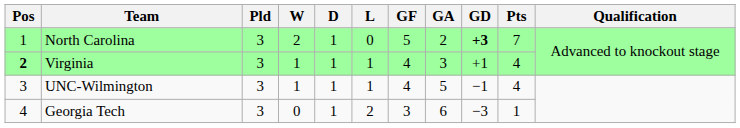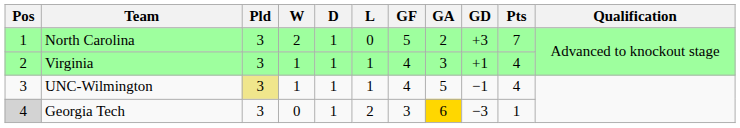(480, 39) bold -> (480, 39) normal
(23, 63) bold -> (23, 63) normal
(260, 87) no background -> (260, 87) khaki background
(23, 110) no background -> (23, 110) lightgrey background
(443, 110) no background -> (443, 110) gold background
